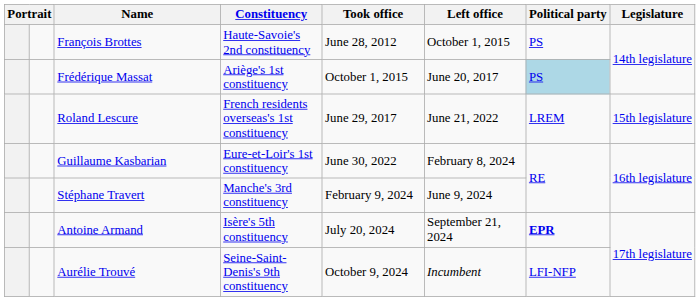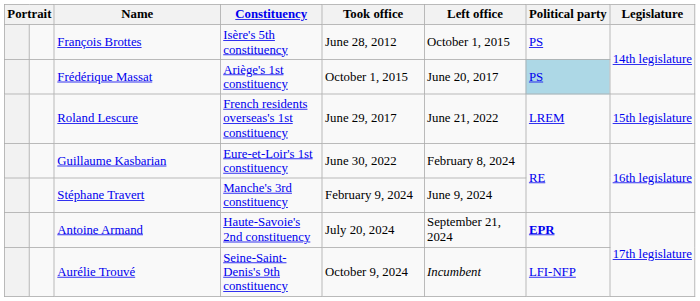(267, 42) Haute-Savoie's 2nd constituency -> (256, 42) Isère's 5th constituency
(256, 230) Isère's 5th constituency -> (267, 230) Haute-Savoie's 2nd constituency
